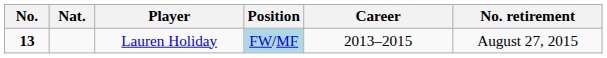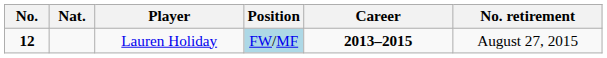(27, 40) 13 -> (27, 40) 12
(378, 40) normal -> (378, 40) bold
